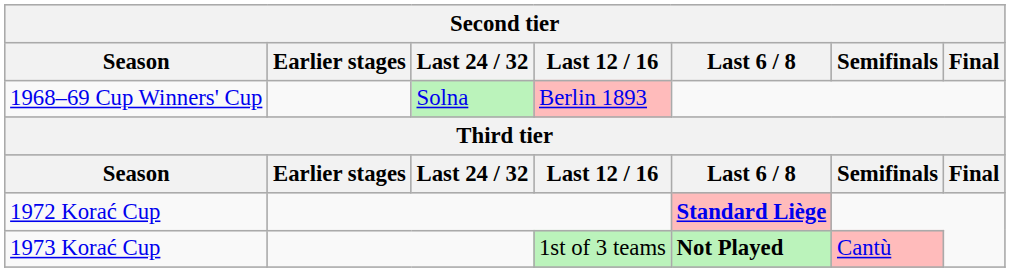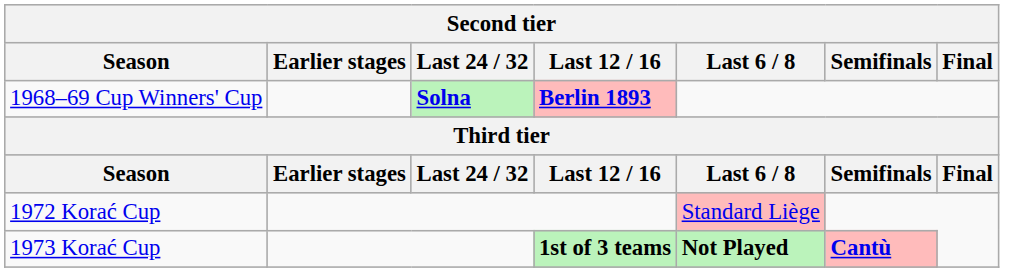(442, 98) normal -> (444, 98) bold
(593, 98) normal -> (595, 98) bold
(751, 211) bold -> (751, 211) normal
(602, 248) normal -> (605, 248) bold
(864, 248) normal -> (861, 248) bold
